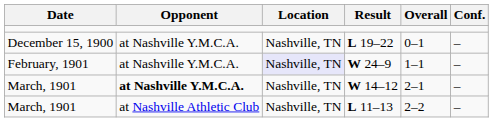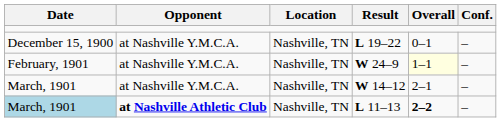(303, 63) lavender background -> (311, 63) no background
(414, 63) no background -> (422, 63) lightyellow background
(182, 85) bold -> (179, 85) normal
(42, 106) no background -> (42, 106) lightblue background
(189, 106) normal -> (193, 106) bold
(414, 106) normal -> (422, 106) bold
